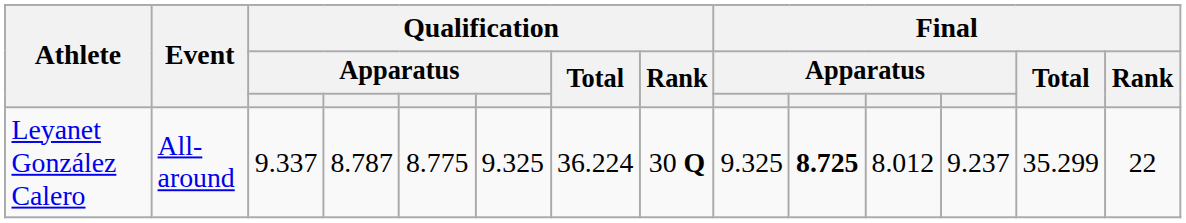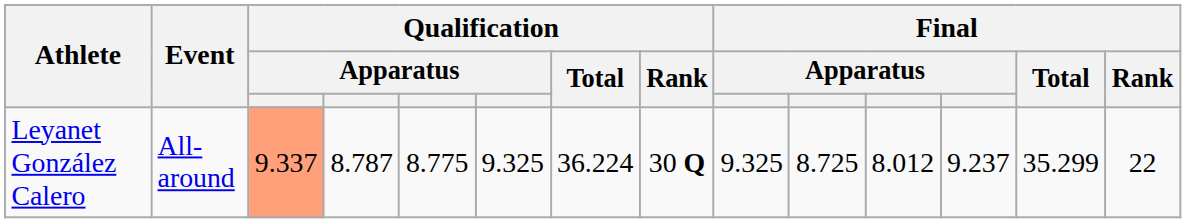(286, 162) no background -> (286, 162) lightsalmon background
(827, 162) bold -> (827, 162) normal
